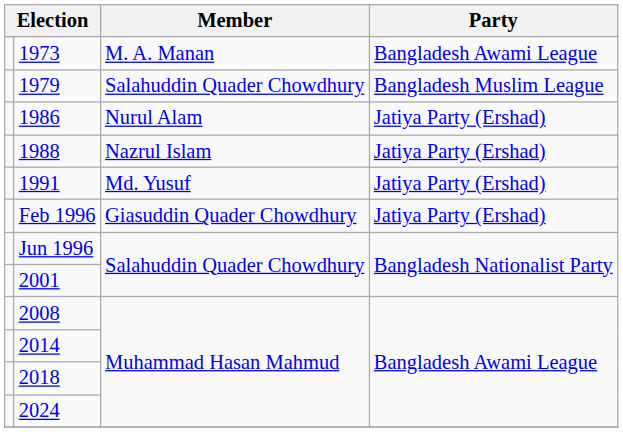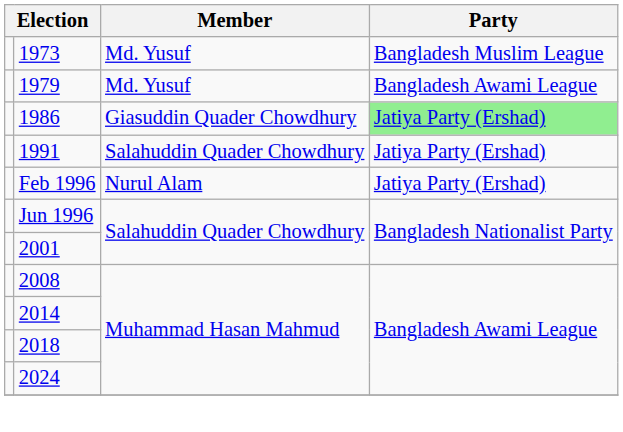(160, 53) M. A. Manan -> (148, 53) Md. Yusuf
(486, 53) Bangladesh Awami League -> (489, 53) Bangladesh Muslim League
(235, 85) Salahuddin Quader Chowdhury -> (148, 85) Md. Yusuf
(489, 85) Bangladesh Muslim League -> (486, 85) Bangladesh Awami League
(154, 118) Nurul Alam -> (231, 118) Giasuddin Quader Chowdhury
(460, 118) no background -> (460, 118) lightgreen background
- row: (39, 150)
(148, 183) Md. Yusuf -> (235, 150) Salahuddin Quader Chowdhury
(231, 215) Giasuddin Quader Chowdhury -> (154, 183) Nurul Alam
